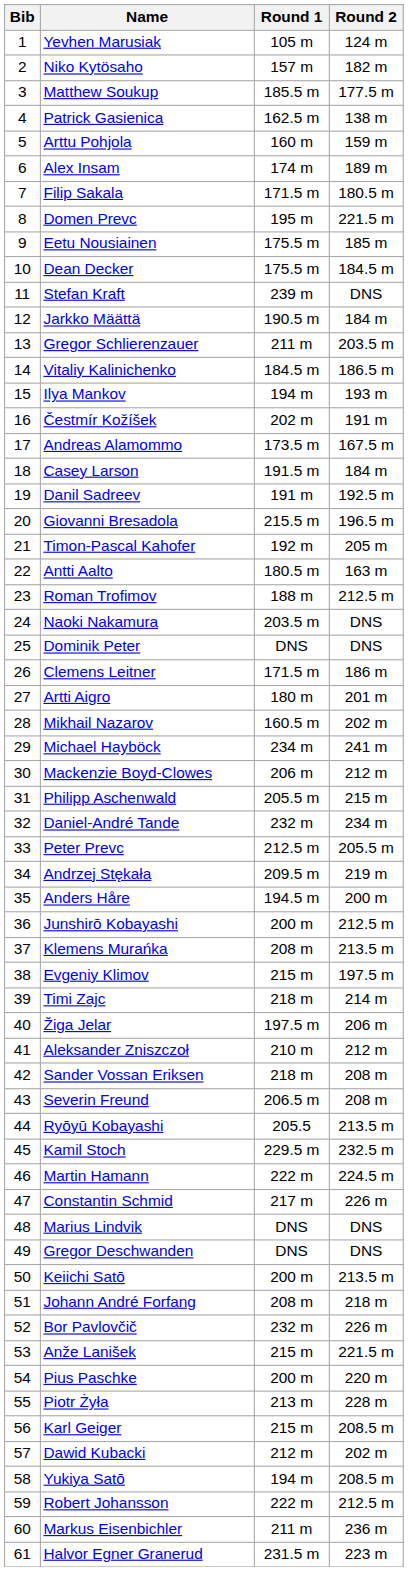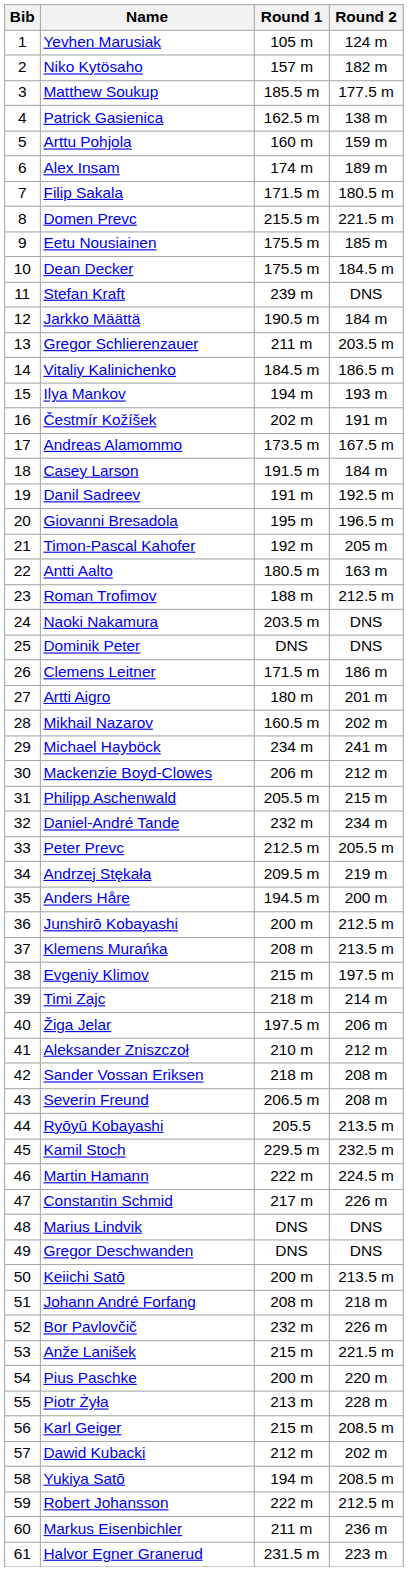(292, 218) 195 m -> (292, 218) 215.5 m
(292, 520) 215.5 m -> (292, 520) 195 m
